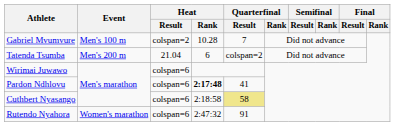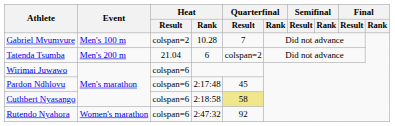(208, 85) bold -> (207, 85) normal
(244, 85) 41 -> (243, 85) 45
(244, 114) 91 -> (243, 114) 92
